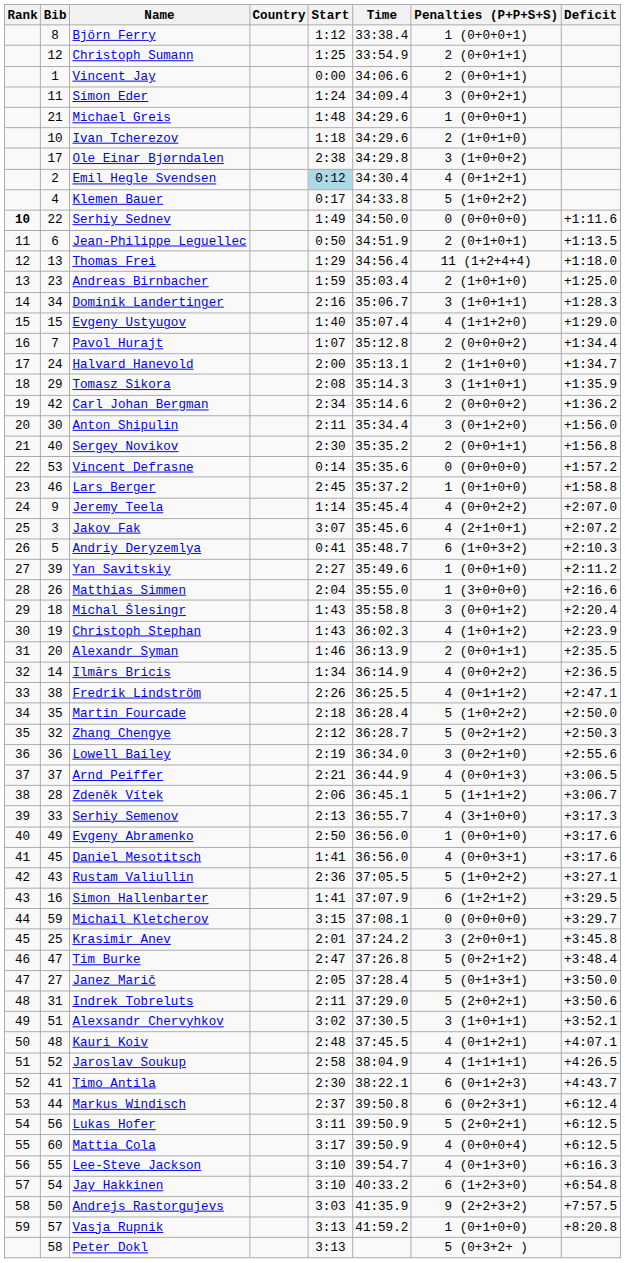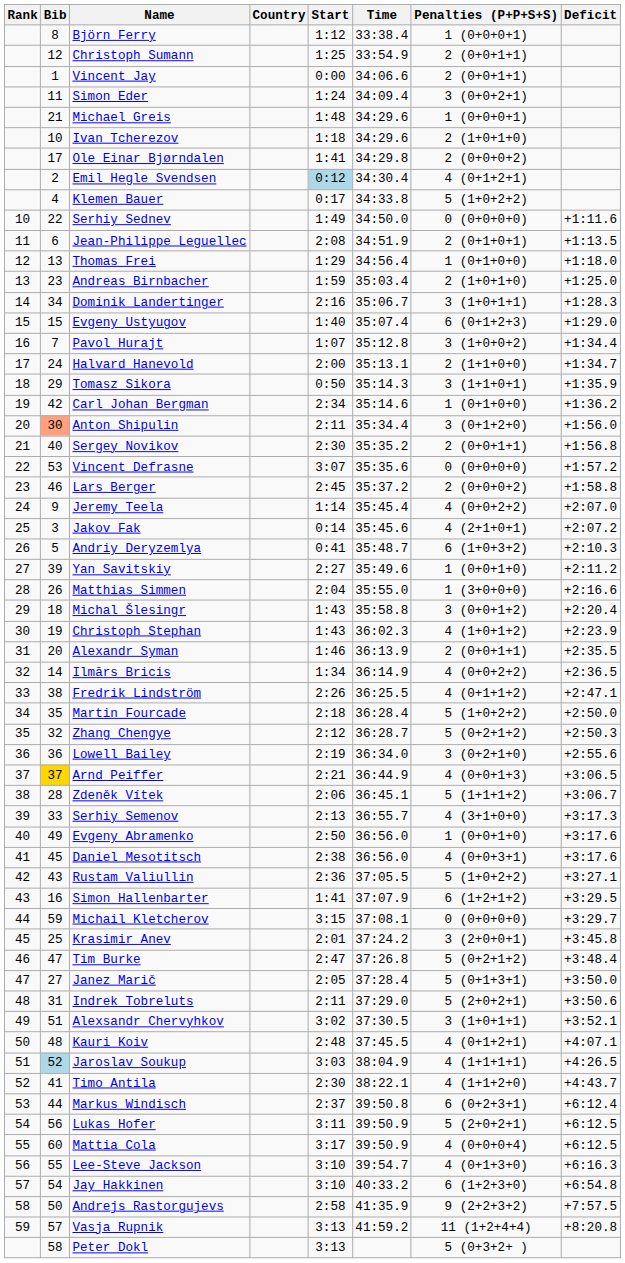(330, 159) 2:38 -> (330, 159) 1:41
(486, 159) 3 (1+0+0+2) -> (486, 159) 2 (0+0+0+2)
(23, 220) bold -> (23, 220) normal
(330, 241) 0:50 -> (330, 241) 2:08
(486, 261) 11 (1+2+4+4) -> (486, 261) 1 (0+1+0+0)
(486, 323) 4 (1+1+2+0) -> (486, 323) 6 (0+1+2+3)
(486, 344) 2 (0+0+0+2) -> (486, 344) 3 (1+0+0+2)
(330, 385) 2:08 -> (330, 385) 0:50
(486, 405) 2 (0+0+0+2) -> (486, 405) 1 (0+1+0+0)
(55, 426) no background -> (55, 426) lightsalmon background
(330, 467) 0:14 -> (330, 467) 3:07
(486, 487) 1 (0+1+0+0) -> (486, 487) 2 (0+0+0+2)
(330, 529) 3:07 -> (330, 529) 0:14
(55, 775) no background -> (55, 775) gold background
(330, 857) 1:41 -> (330, 857) 2:38
(55, 1063) no background -> (55, 1063) lightblue background
(330, 1063) 2:58 -> (330, 1063) 3:03
(486, 1083) 6 (0+1+2+3) -> (486, 1083) 4 (1+1+2+0)
(330, 1207) 3:03 -> (330, 1207) 2:58
(486, 1227) 1 (0+1+0+0) -> (486, 1227) 11 (1+2+4+4)
